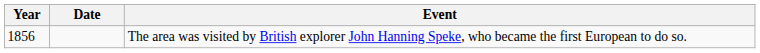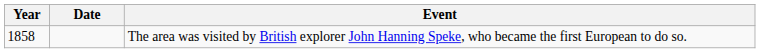(21, 36) 1856 -> (21, 36) 1858
